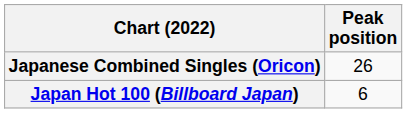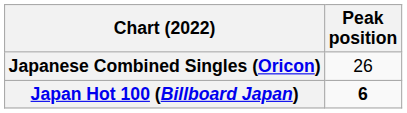(363, 94) normal -> (363, 94) bold
